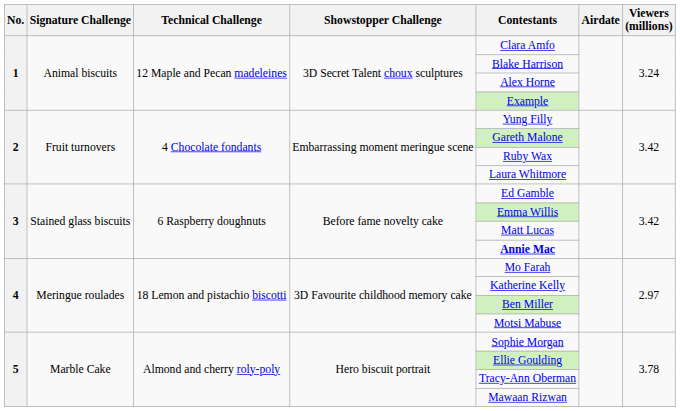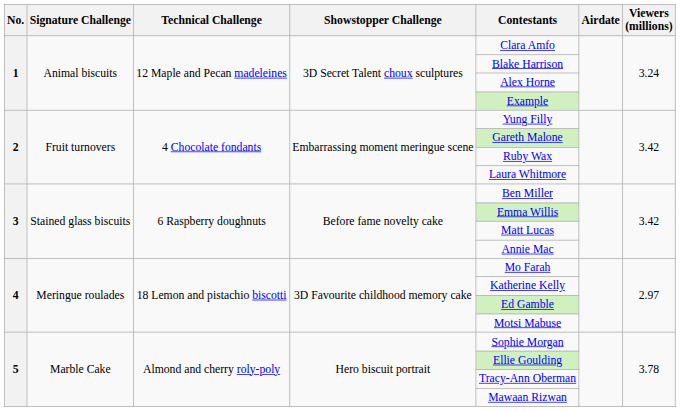(528, 193) Ed Gamble -> (528, 193) Ben Miller
(528, 249) bold -> (528, 249) normal
(528, 304) Ben Miller -> (528, 304) Ed Gamble
